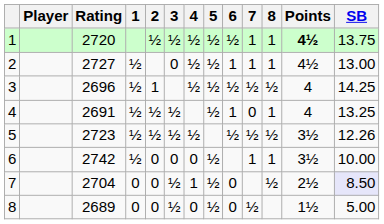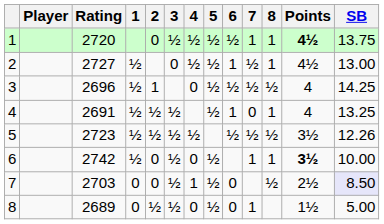(155, 40) ½ -> (155, 40) 0
(252, 64) 1 -> (252, 64) ½
(194, 87) ½ -> (194, 87) 0
(174, 159) 0 -> (174, 159) ½
(308, 159) normal -> (308, 159) bold
(99, 183) 2704 -> (99, 183) 2703
(155, 207) 0 -> (155, 207) ½
(252, 207) ½ -> (252, 207) 1
